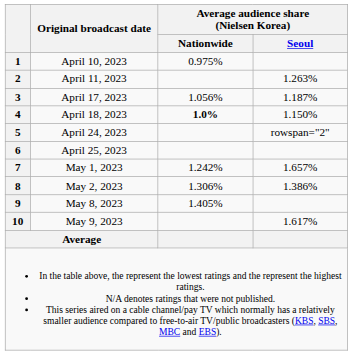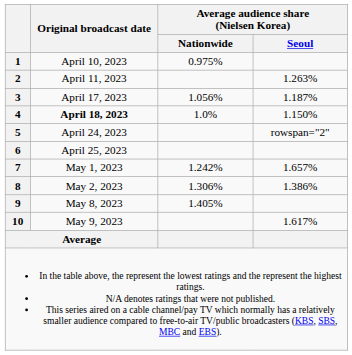(94, 114) normal -> (94, 114) bold
(205, 114) bold -> (205, 114) normal
